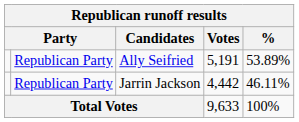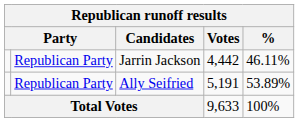rows swapped: (156, 60) <-> (160, 83)
